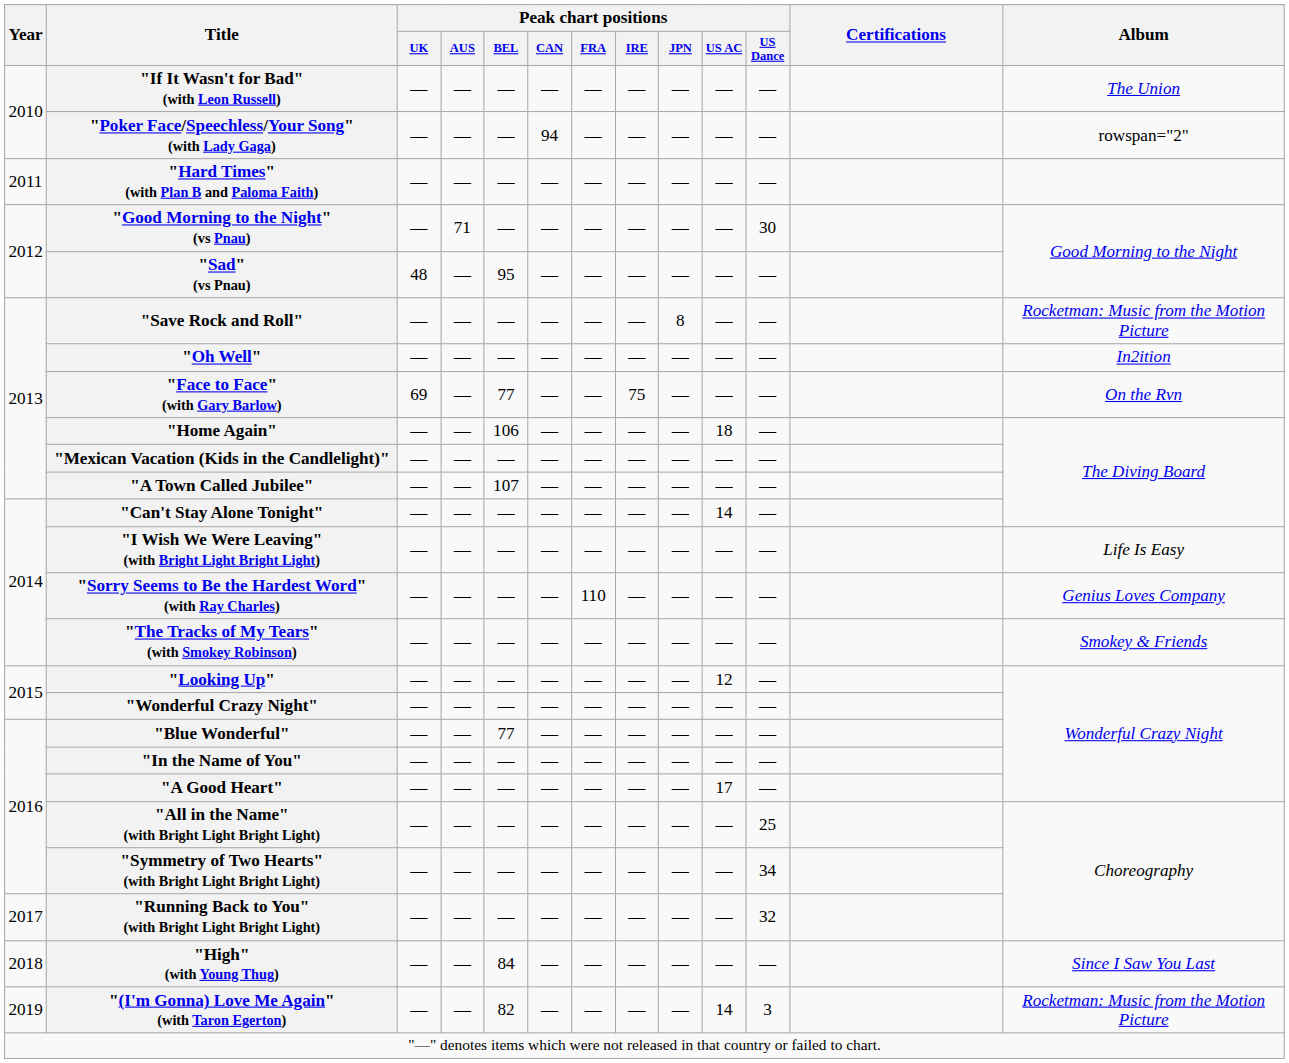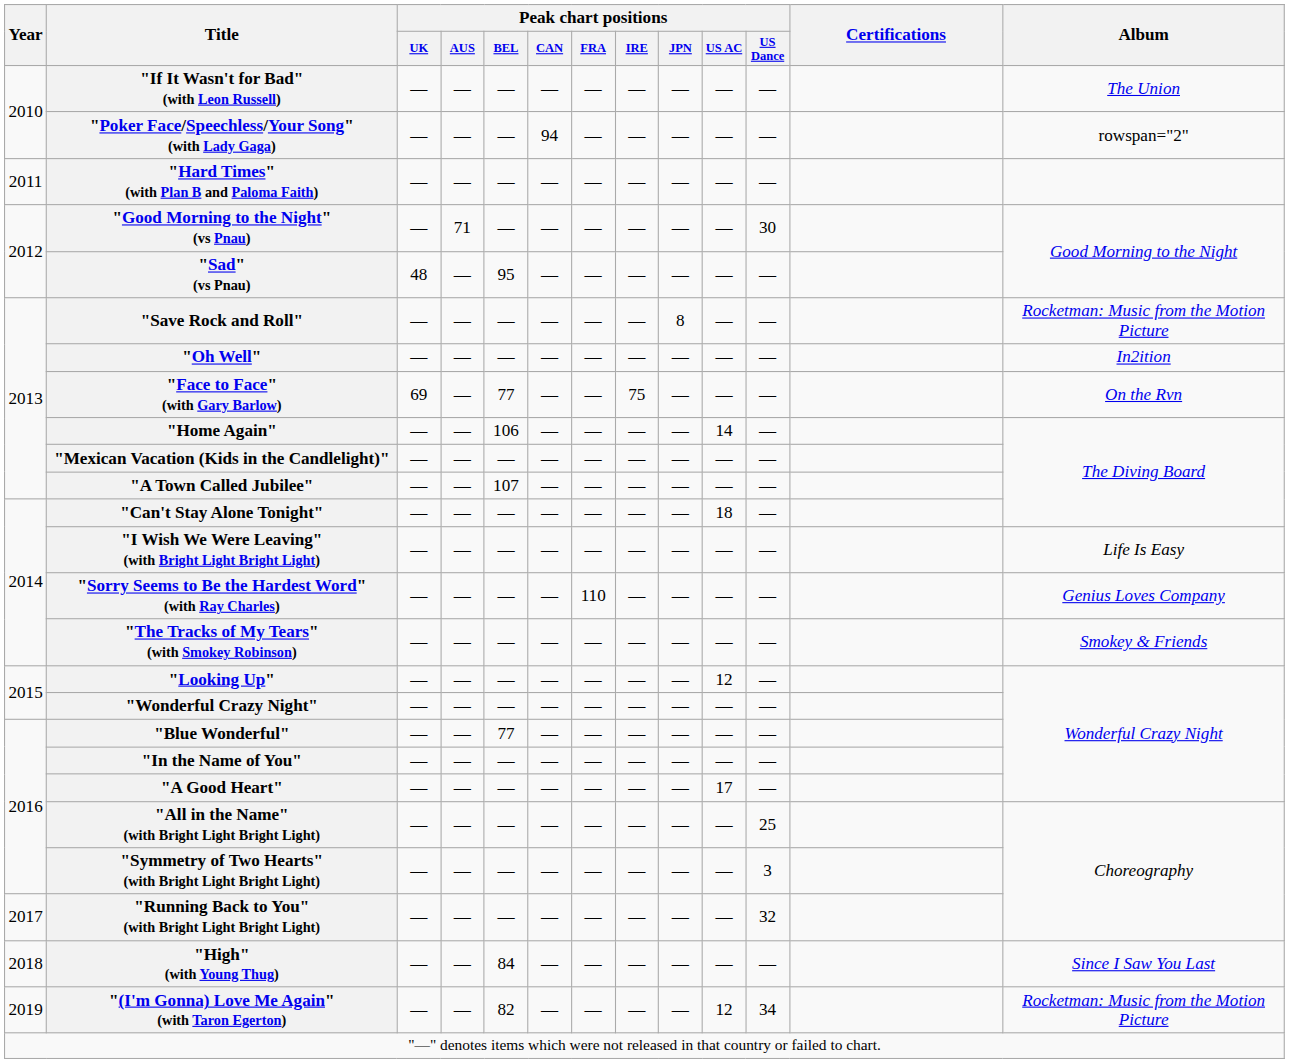(724, 431) 18 -> (724, 431) 14
(724, 512) 14 -> (724, 512) 18
(768, 870) 34 -> (768, 870) 3
(724, 1009) 14 -> (724, 1009) 12
(768, 1009) 3 -> (768, 1009) 34
